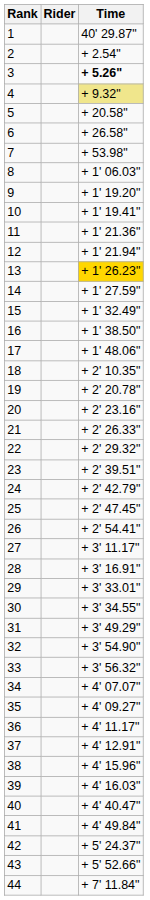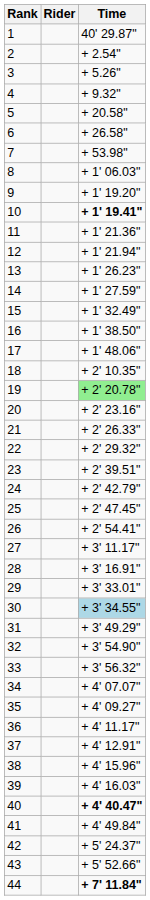(102, 73) bold -> (101, 73) normal
(101, 93) khaki background -> (101, 93) no background
(111, 212) normal -> (112, 212) bold
(111, 271) gold background -> (111, 271) no background
(111, 390) no background -> (111, 390) lightgreen background
(111, 608) no background -> (111, 608) lightblue background
(111, 806) normal -> (112, 806) bold
(110, 885) normal -> (111, 885) bold
